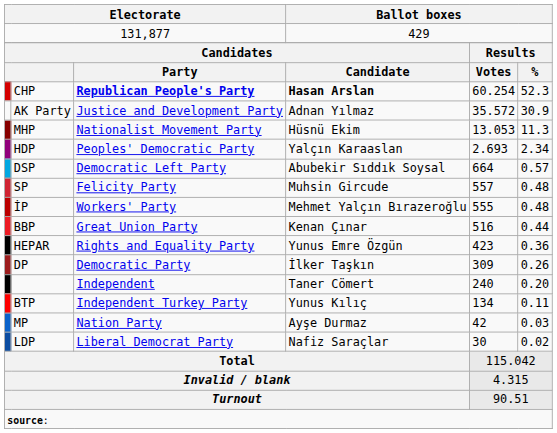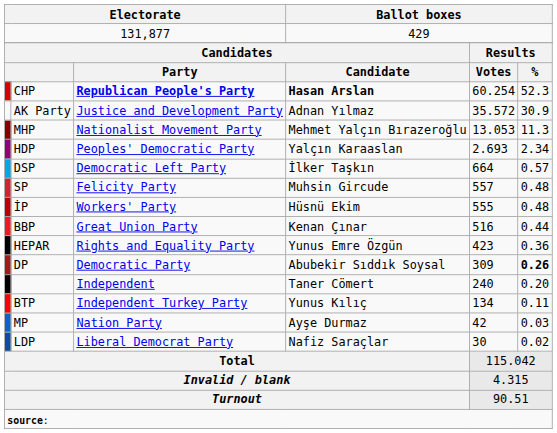(324, 130) Hüsnü Ekim -> (378, 130) Mehmet Yalçın Bırazeroğlu
(367, 168) Abubekir Sıddık Soysal -> (331, 168) İlker Taşkın
(378, 207) Mehmet Yalçın Bırazeroğlu -> (324, 207) Hüsnü Ekim
(331, 265) İlker Taşkın -> (367, 265) Abubekir Sıddık Soysal
(535, 265) normal -> (535, 265) bold
